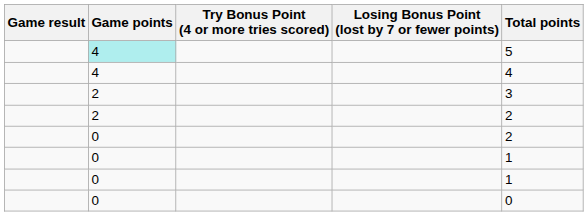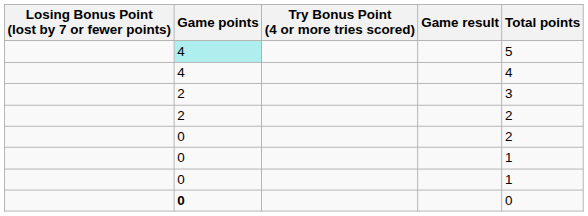columns swapped: (46, 22) <-> (417, 22)
(95, 200) normal -> (181, 200) bold
